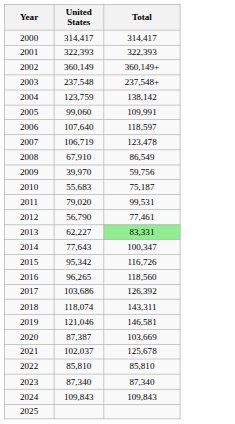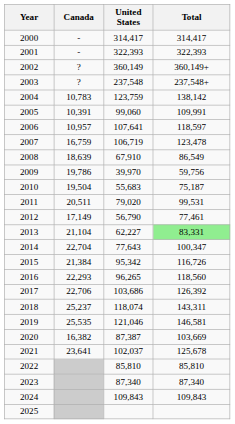+ column: (79, 17)
(79, 127) 107,640 -> (128, 127) 107,641
